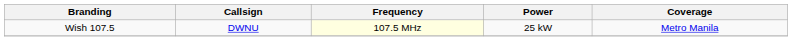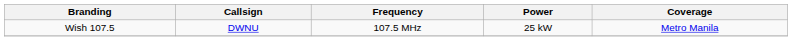(398, 28) lightyellow background -> (398, 28) no background
